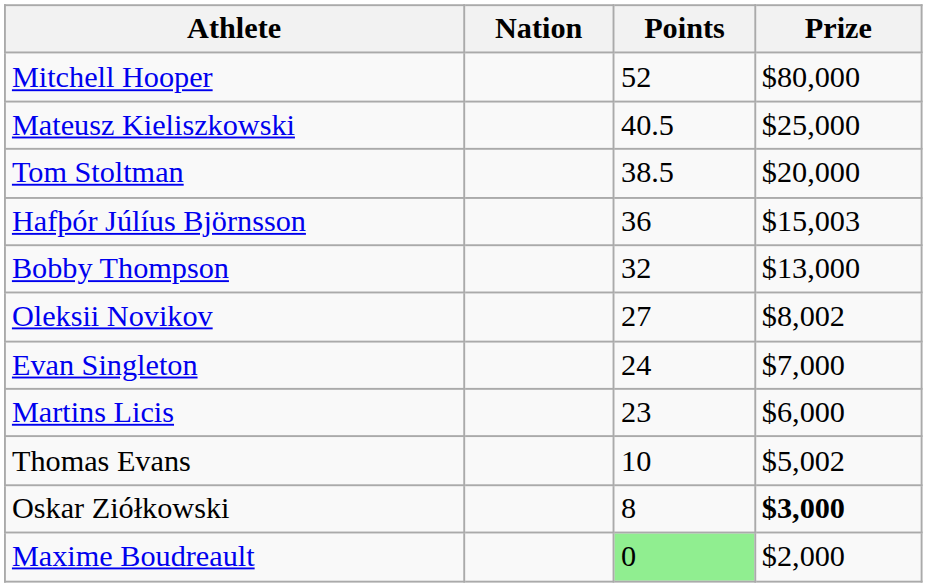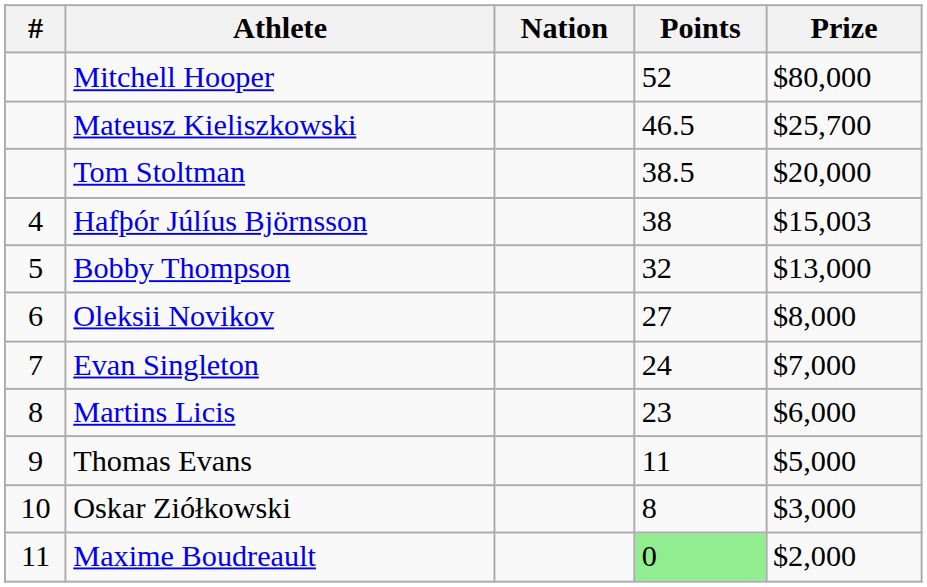+ column: (36, 28)
(648, 124) 40.5 -> (668, 124) 46.5
(811, 124) $25,000 -> (822, 124) $25,700
(636, 220) 36 -> (657, 220) 38
(803, 316) $8,002 -> (815, 316) $8,000
(636, 460) 10 -> (656, 460) 11
(803, 460) $5,002 -> (815, 460) $5,000
(803, 508) bold -> (815, 508) normal
